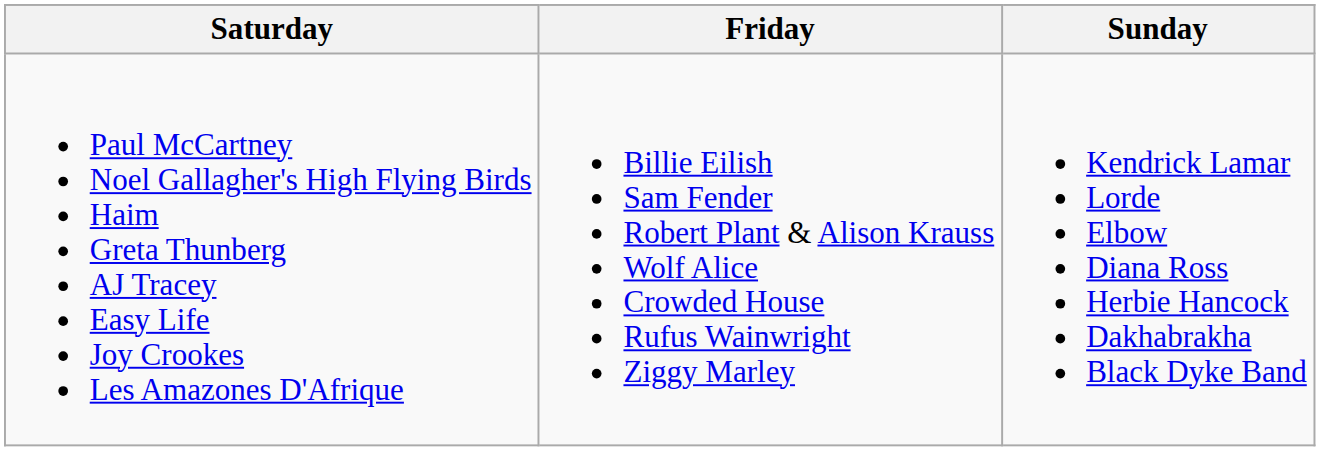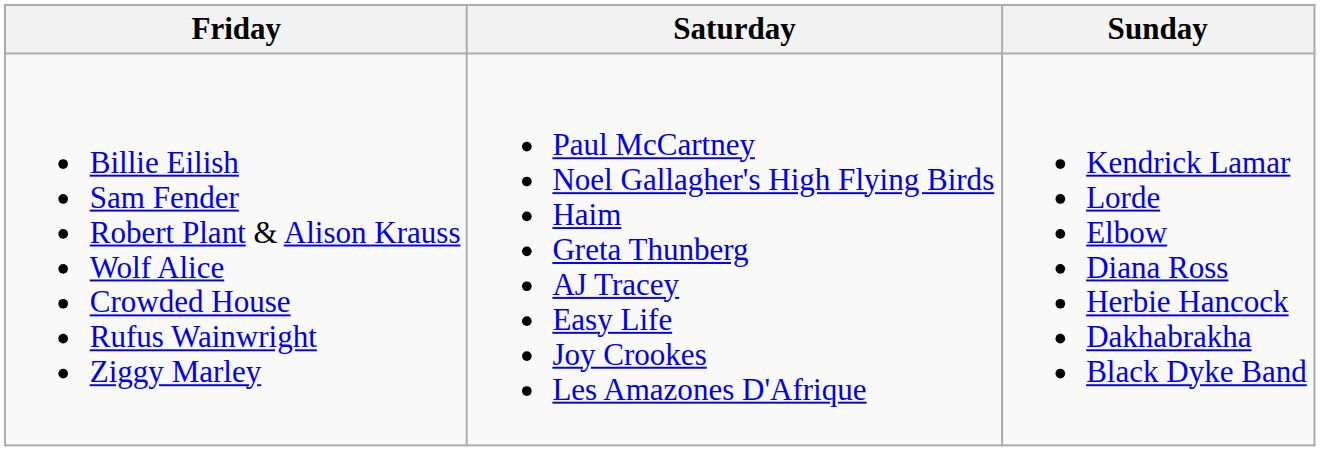columns swapped: (770, 29) <-> (272, 29)
